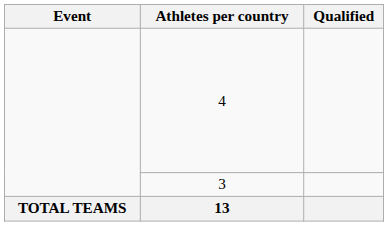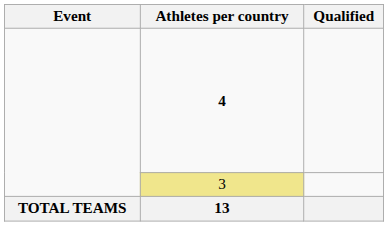(222, 100) normal -> (222, 100) bold
(222, 184) no background -> (222, 184) khaki background
